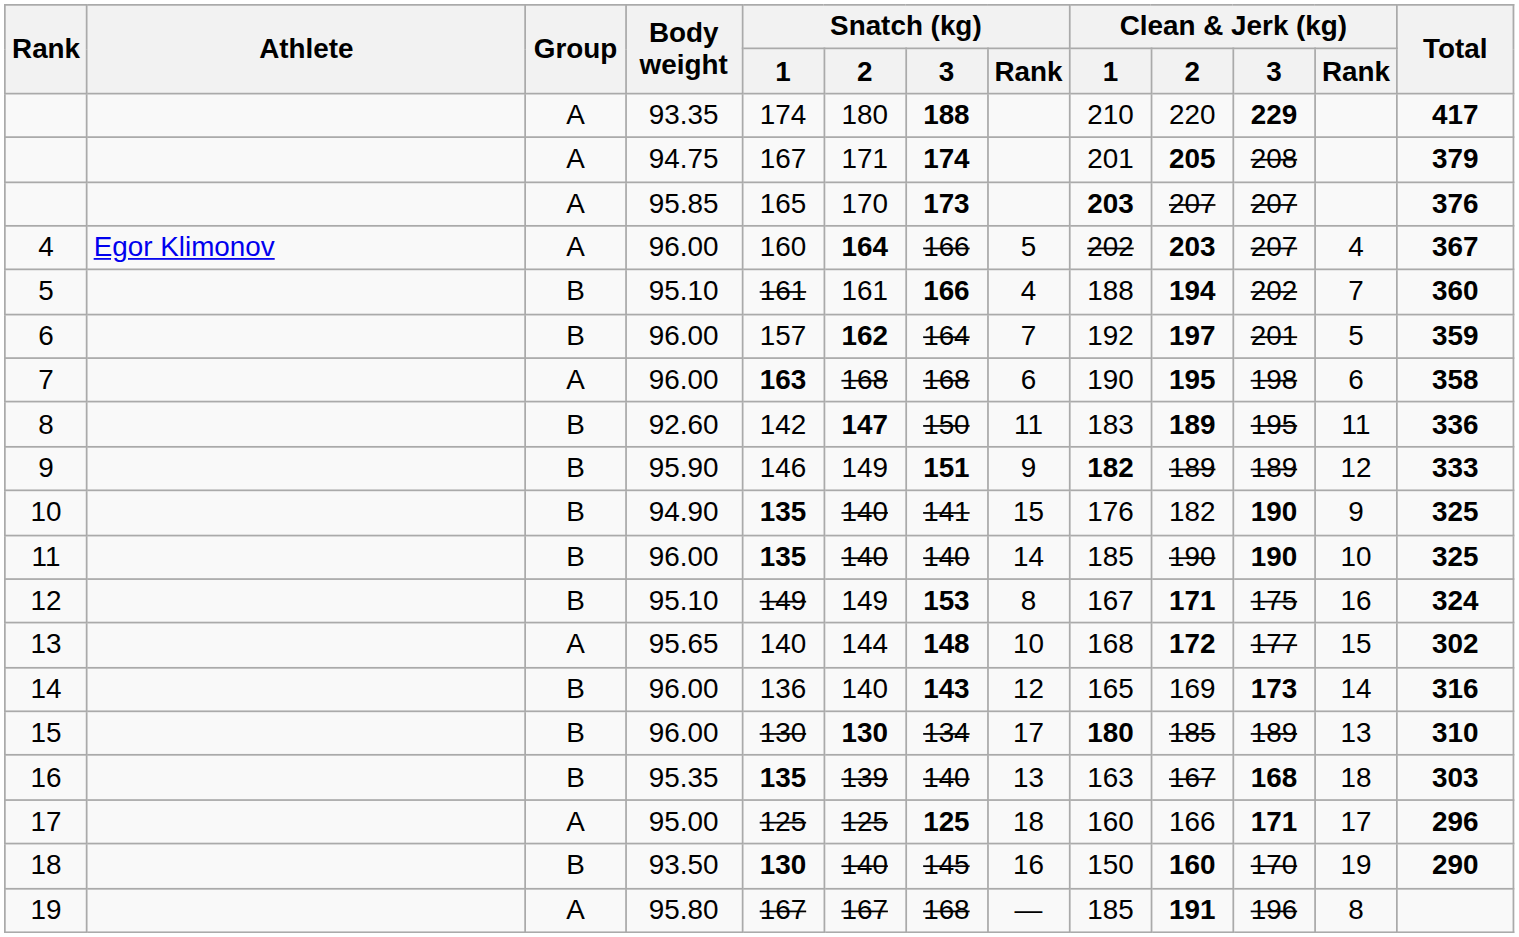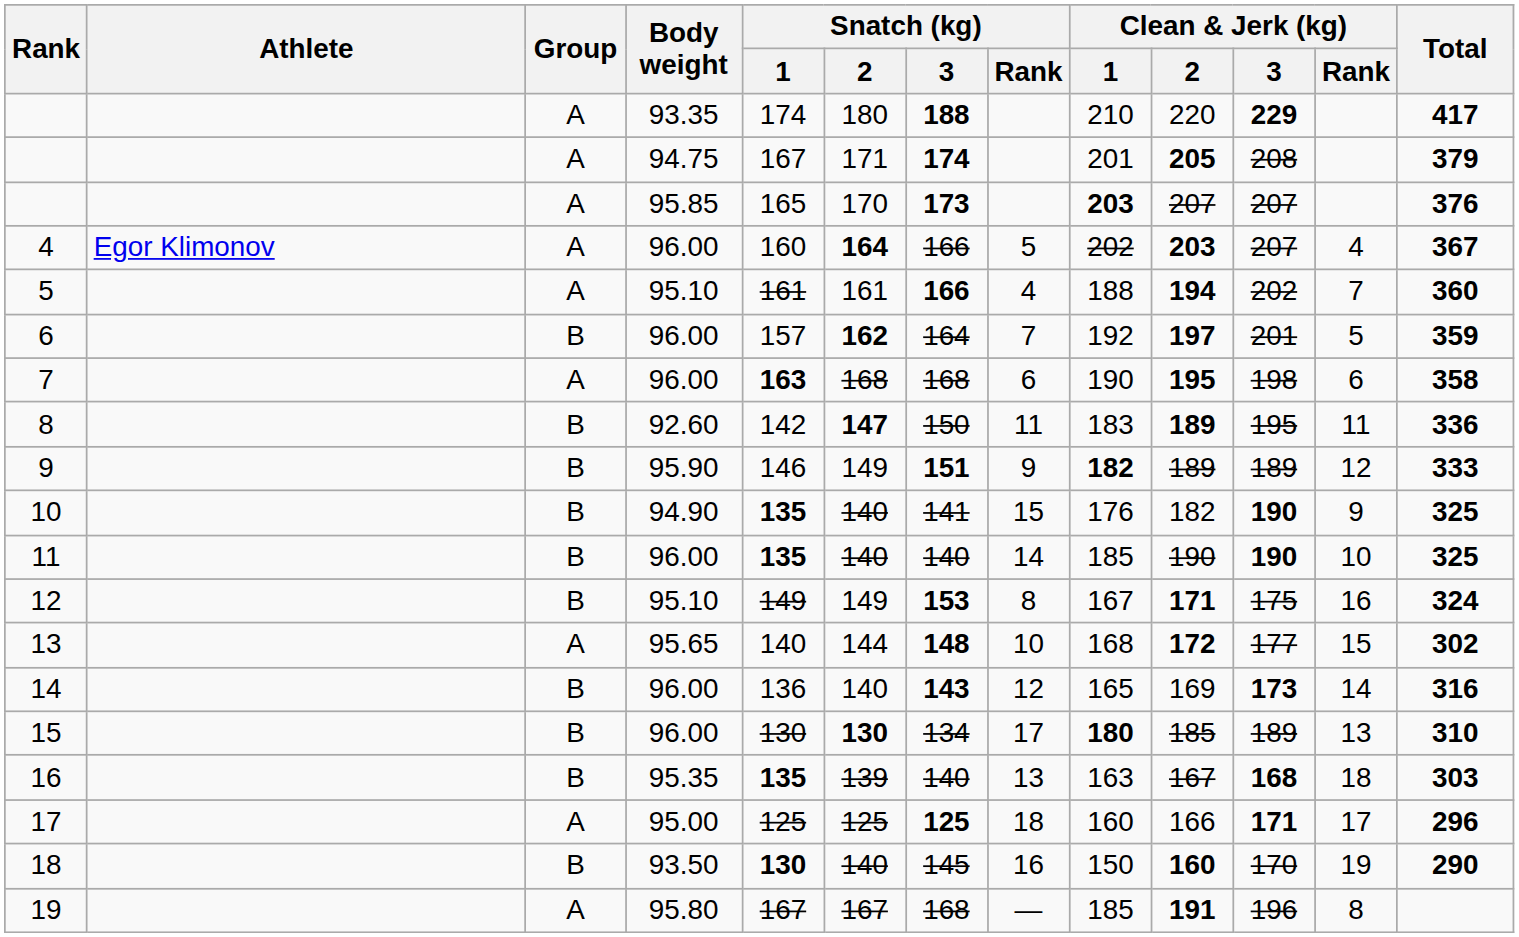(575, 291) B -> (575, 291) A
